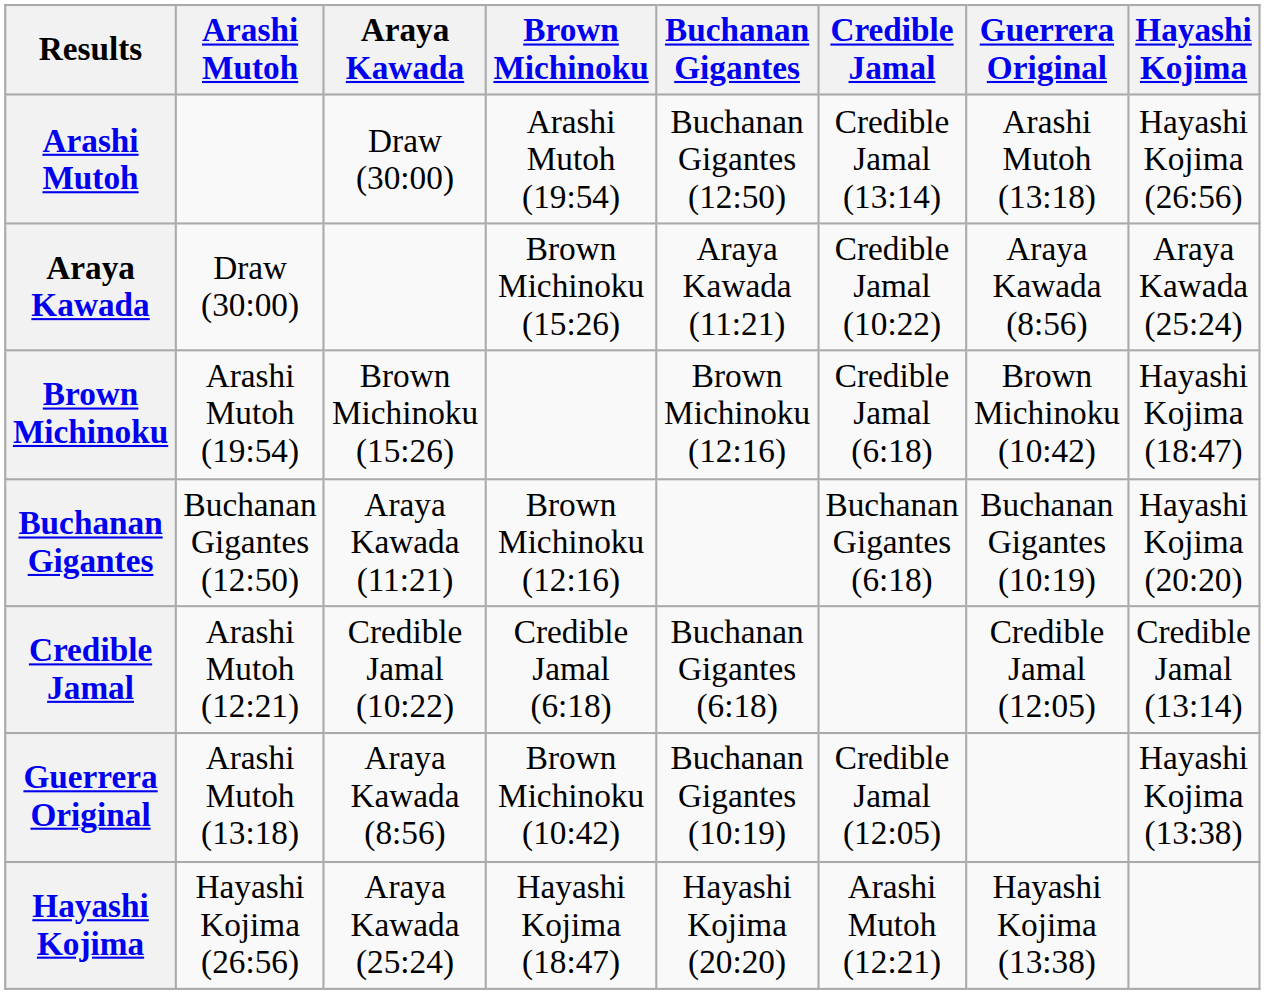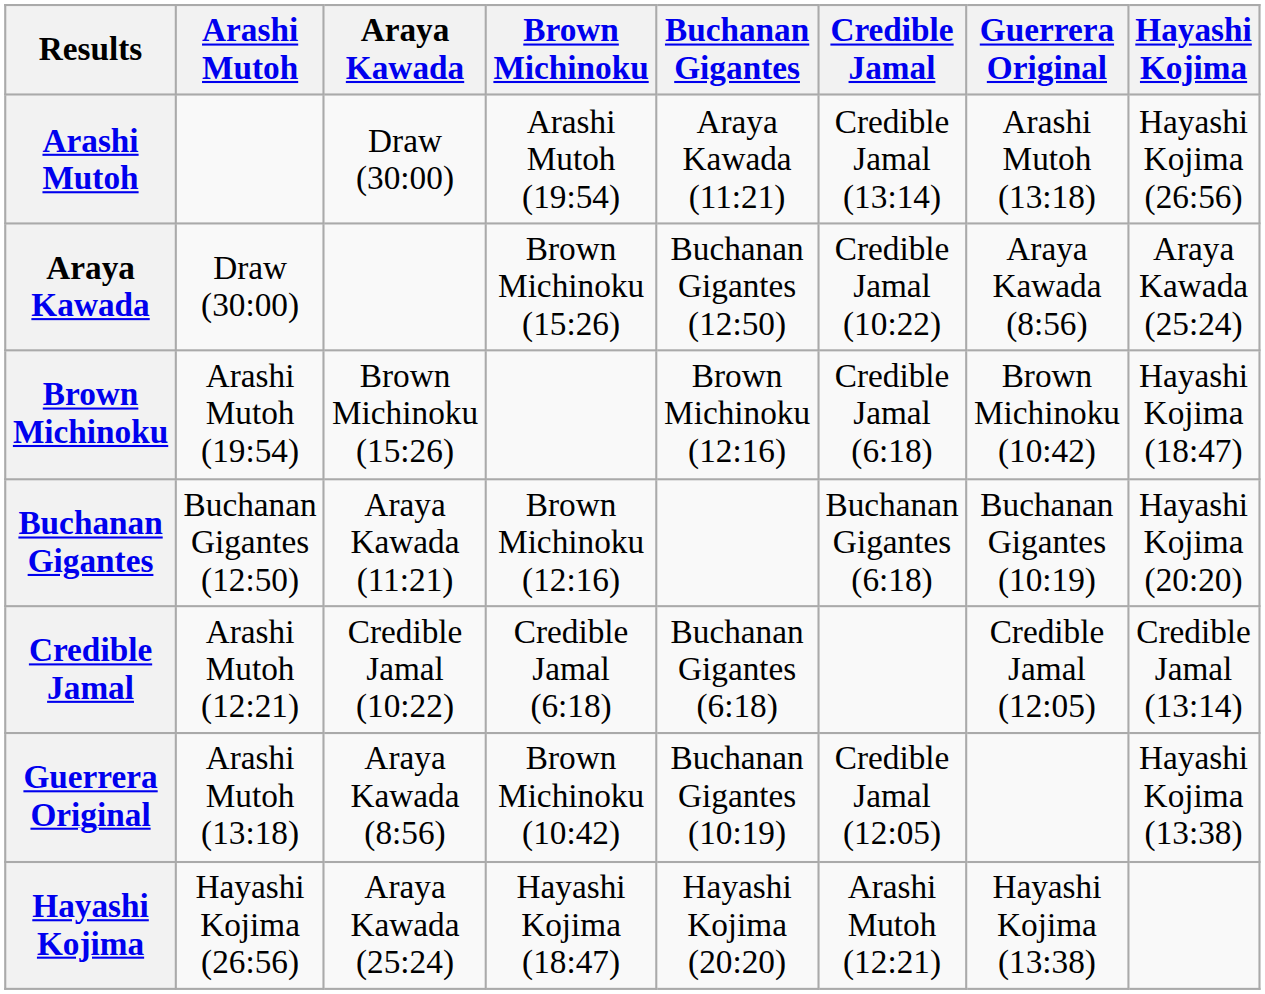(737, 158) Buchanan Gigantes (12:50) -> (737, 158) Araya Kawada (11:21)
(737, 286) Araya Kawada (11:21) -> (737, 286) Buchanan Gigantes (12:50)
